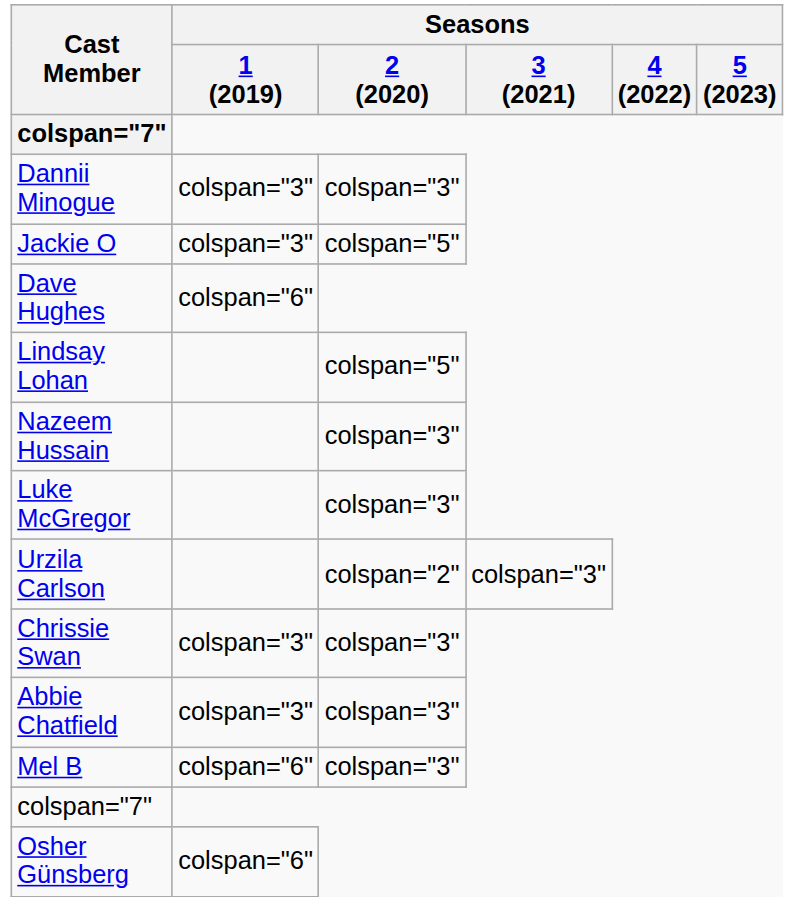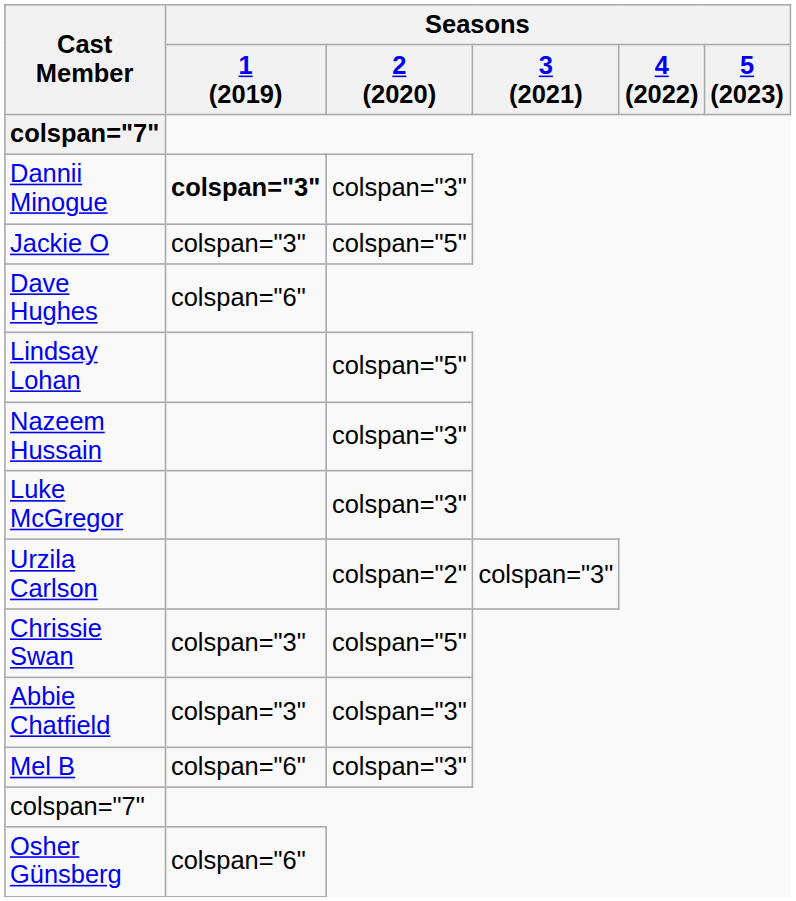(246, 188) normal -> (246, 188) bold
(392, 642) colspan="3" -> (399, 642) colspan="5"
